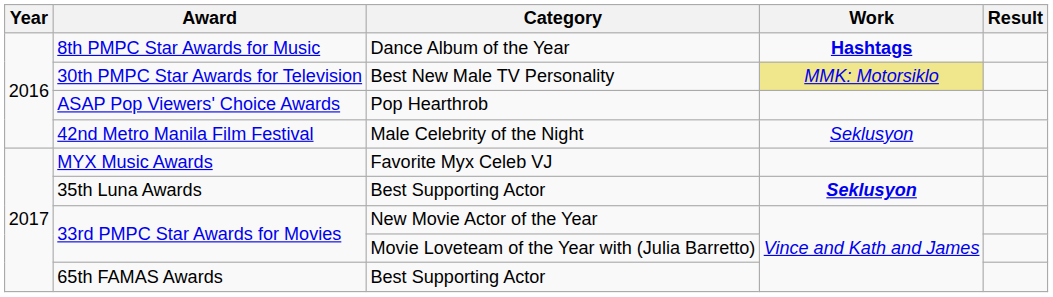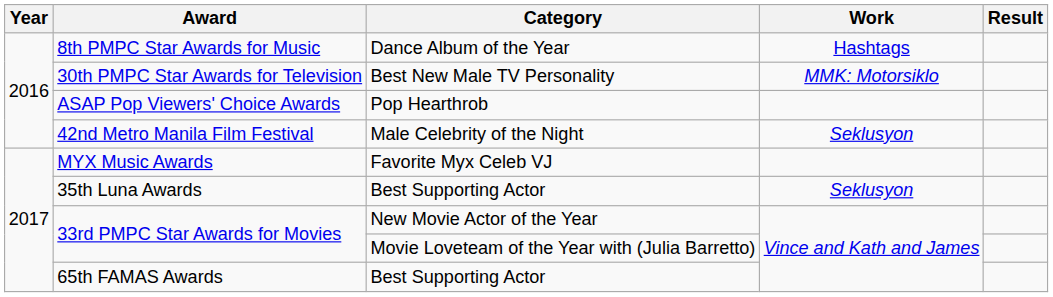(872, 47) bold -> (872, 47) normal
(872, 76) khaki background -> (872, 76) no background
(872, 190) bold -> (872, 190) normal
